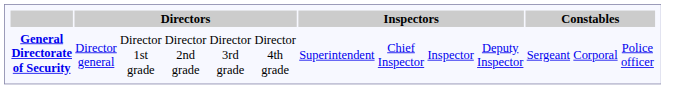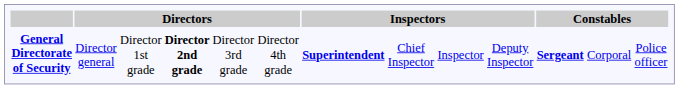(186, 54) normal -> (187, 54) bold
(337, 54) normal -> (343, 54) bold
(548, 54) normal -> (560, 54) bold
